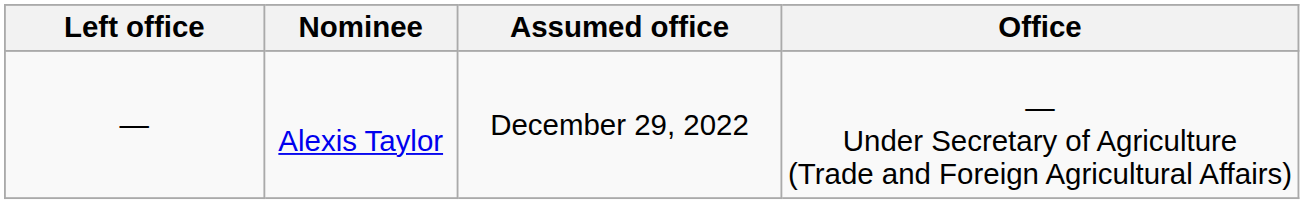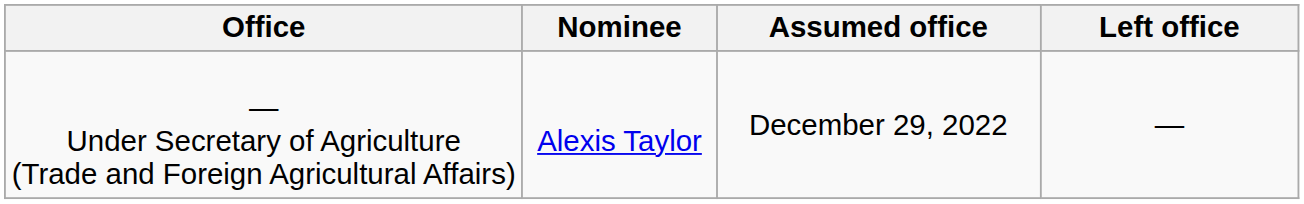columns swapped: (1040, 27) <-> (134, 27)
